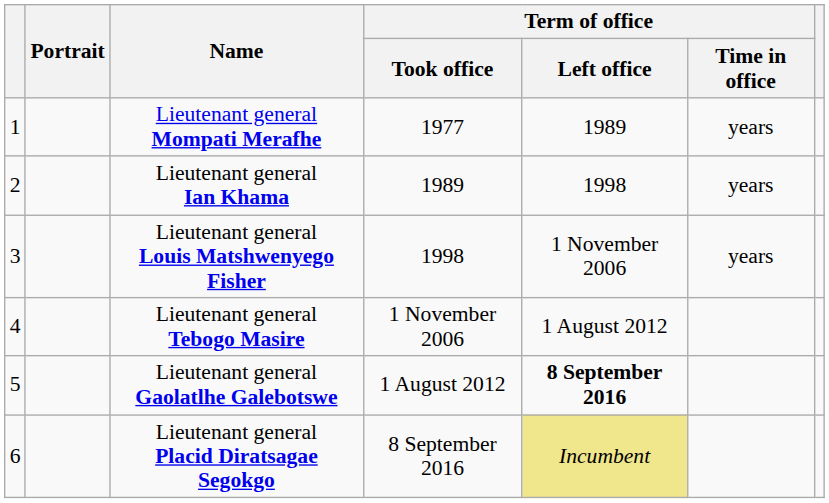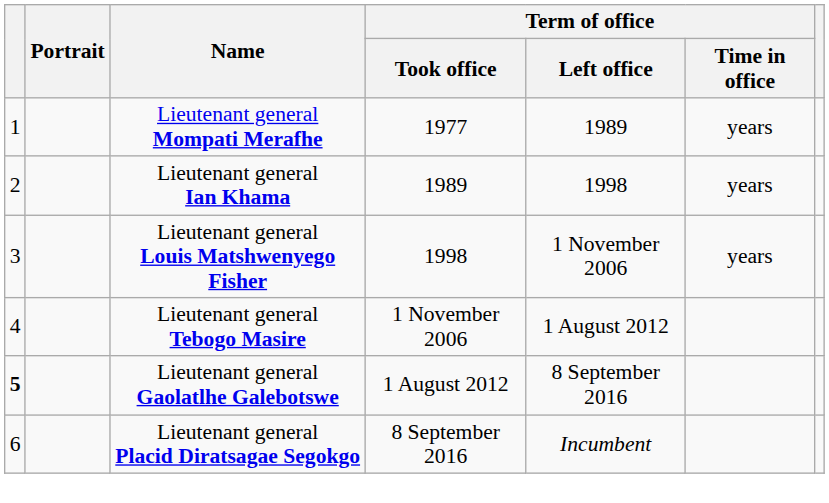(15, 385) normal -> (15, 385) bold
(605, 385) bold -> (606, 385) normal
(605, 455) khaki background -> (606, 443) no background
